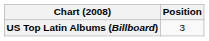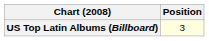(182, 28) no background -> (182, 28) lightyellow background
